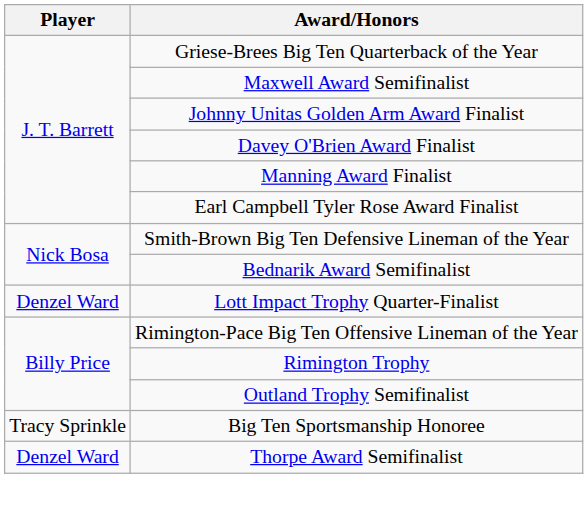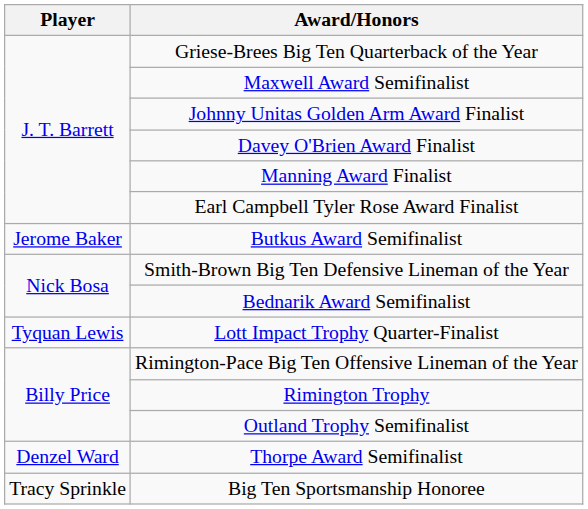+ row: (356, 238)
(68, 301) Denzel Ward -> (68, 332) Tyquan Lewis
rows swapped: (356, 425) <-> (356, 457)
